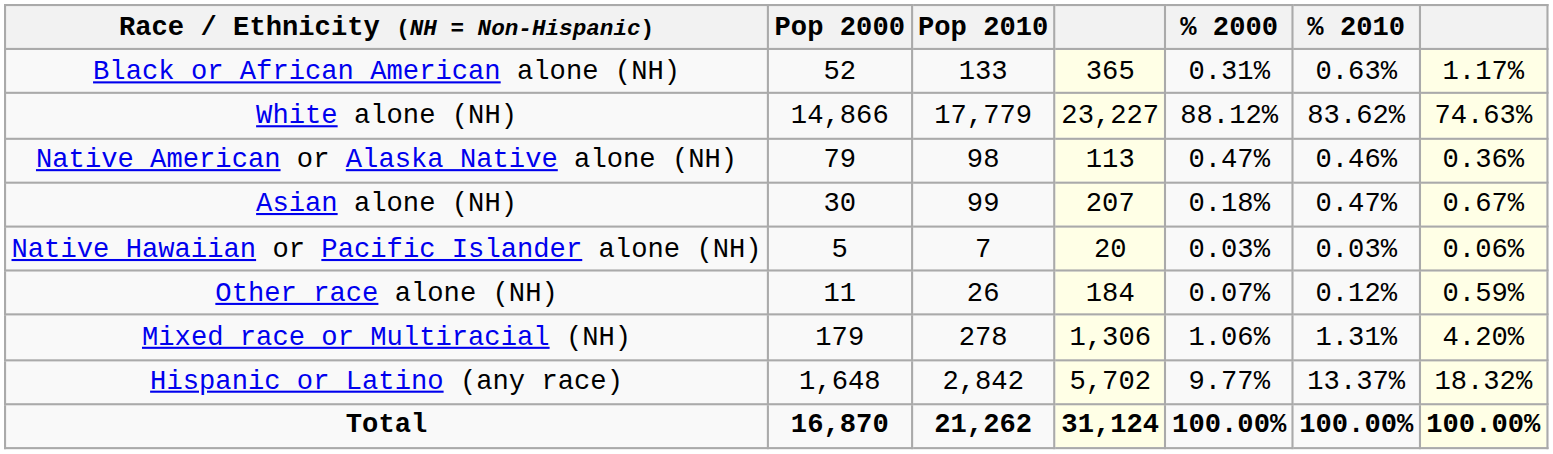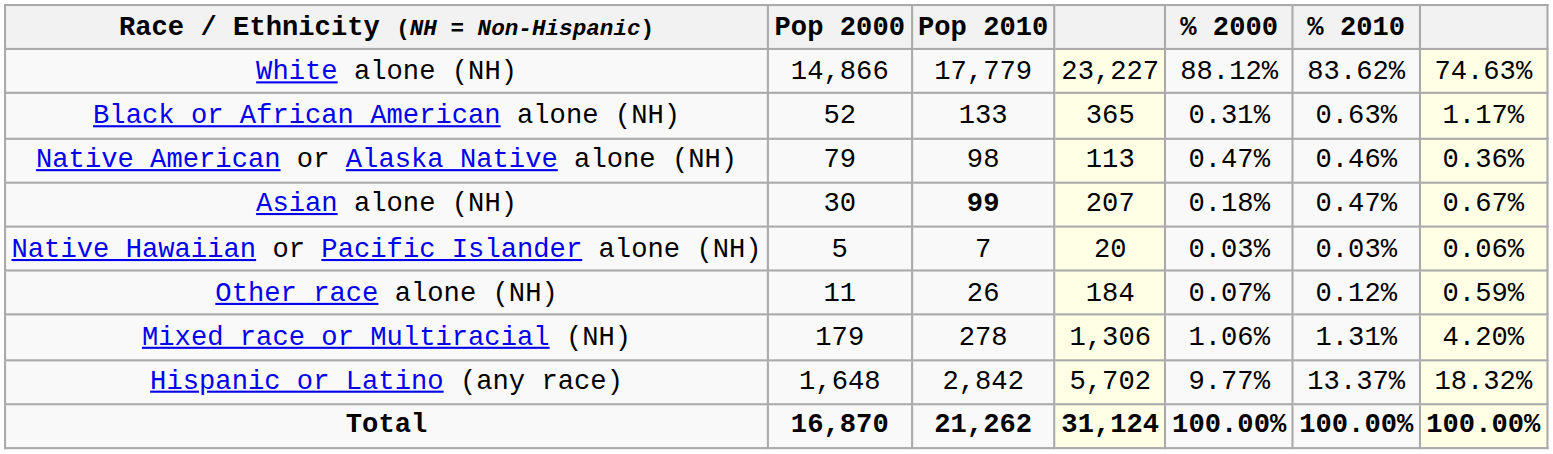rows swapped: (387, 116) <-> (387, 71)
(983, 204) normal -> (983, 204) bold
